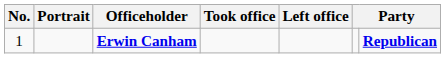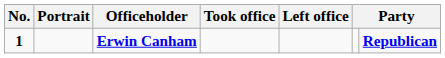(19, 40) normal -> (19, 40) bold
